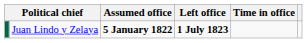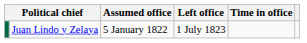(138, 29) bold -> (135, 29) normal
(203, 29) bold -> (201, 29) normal
